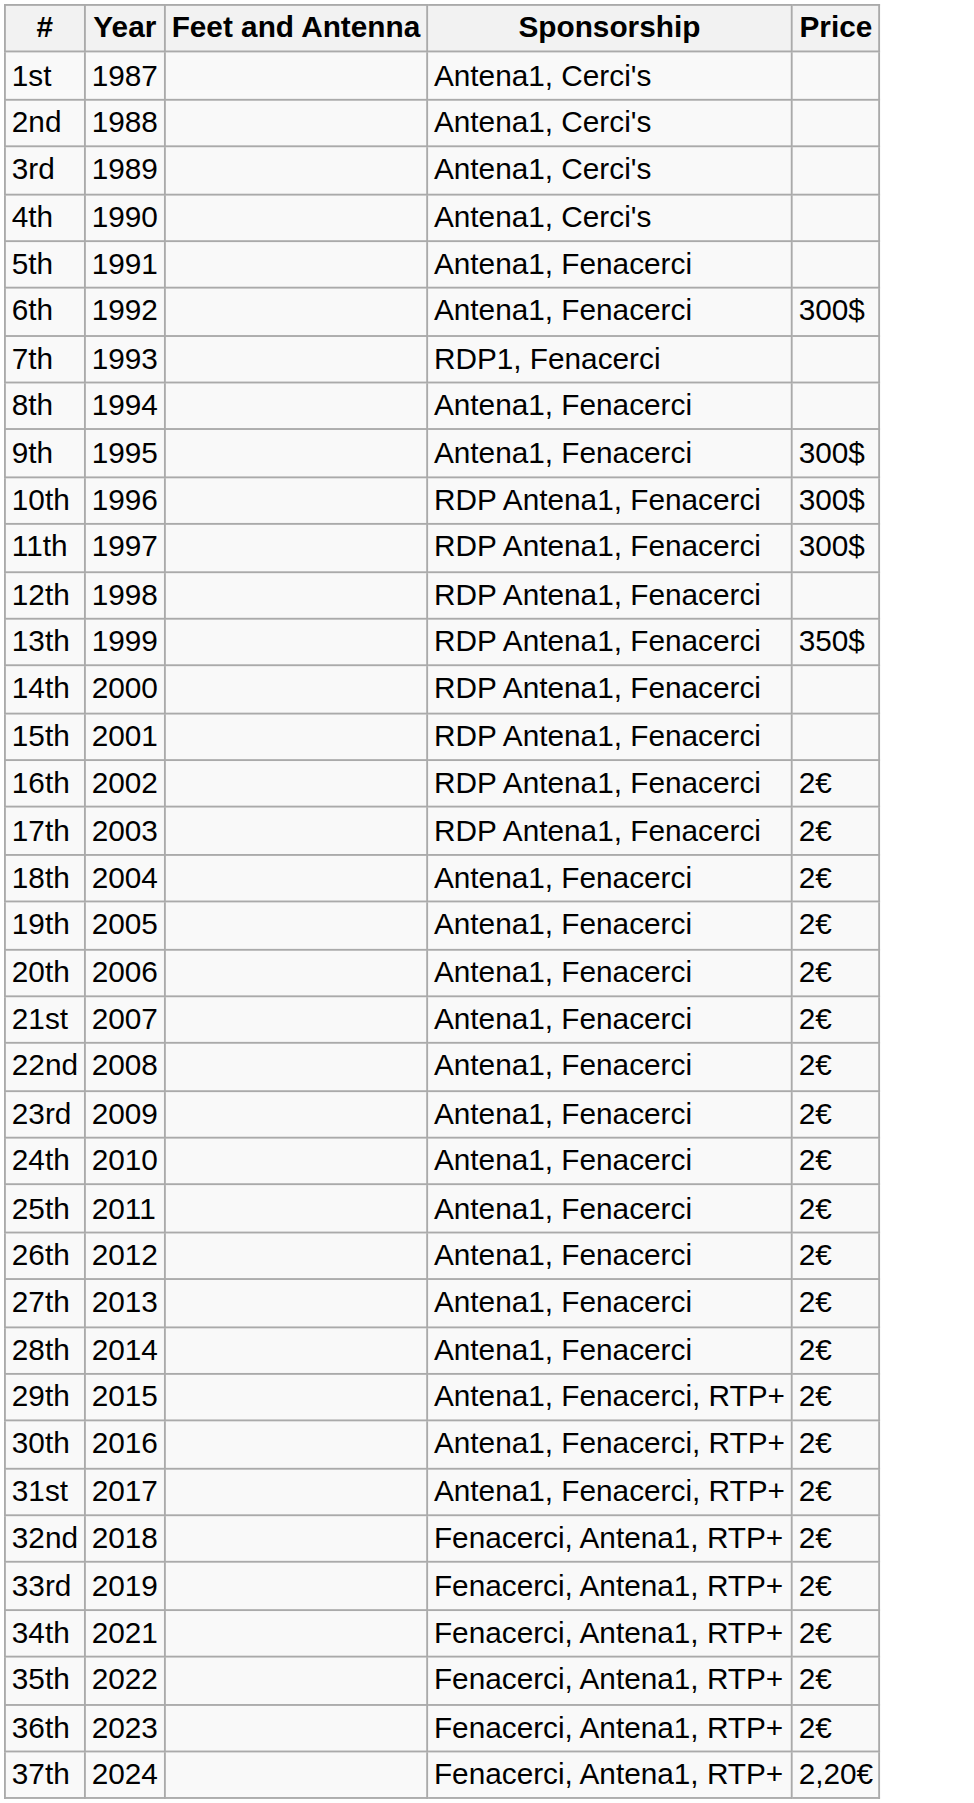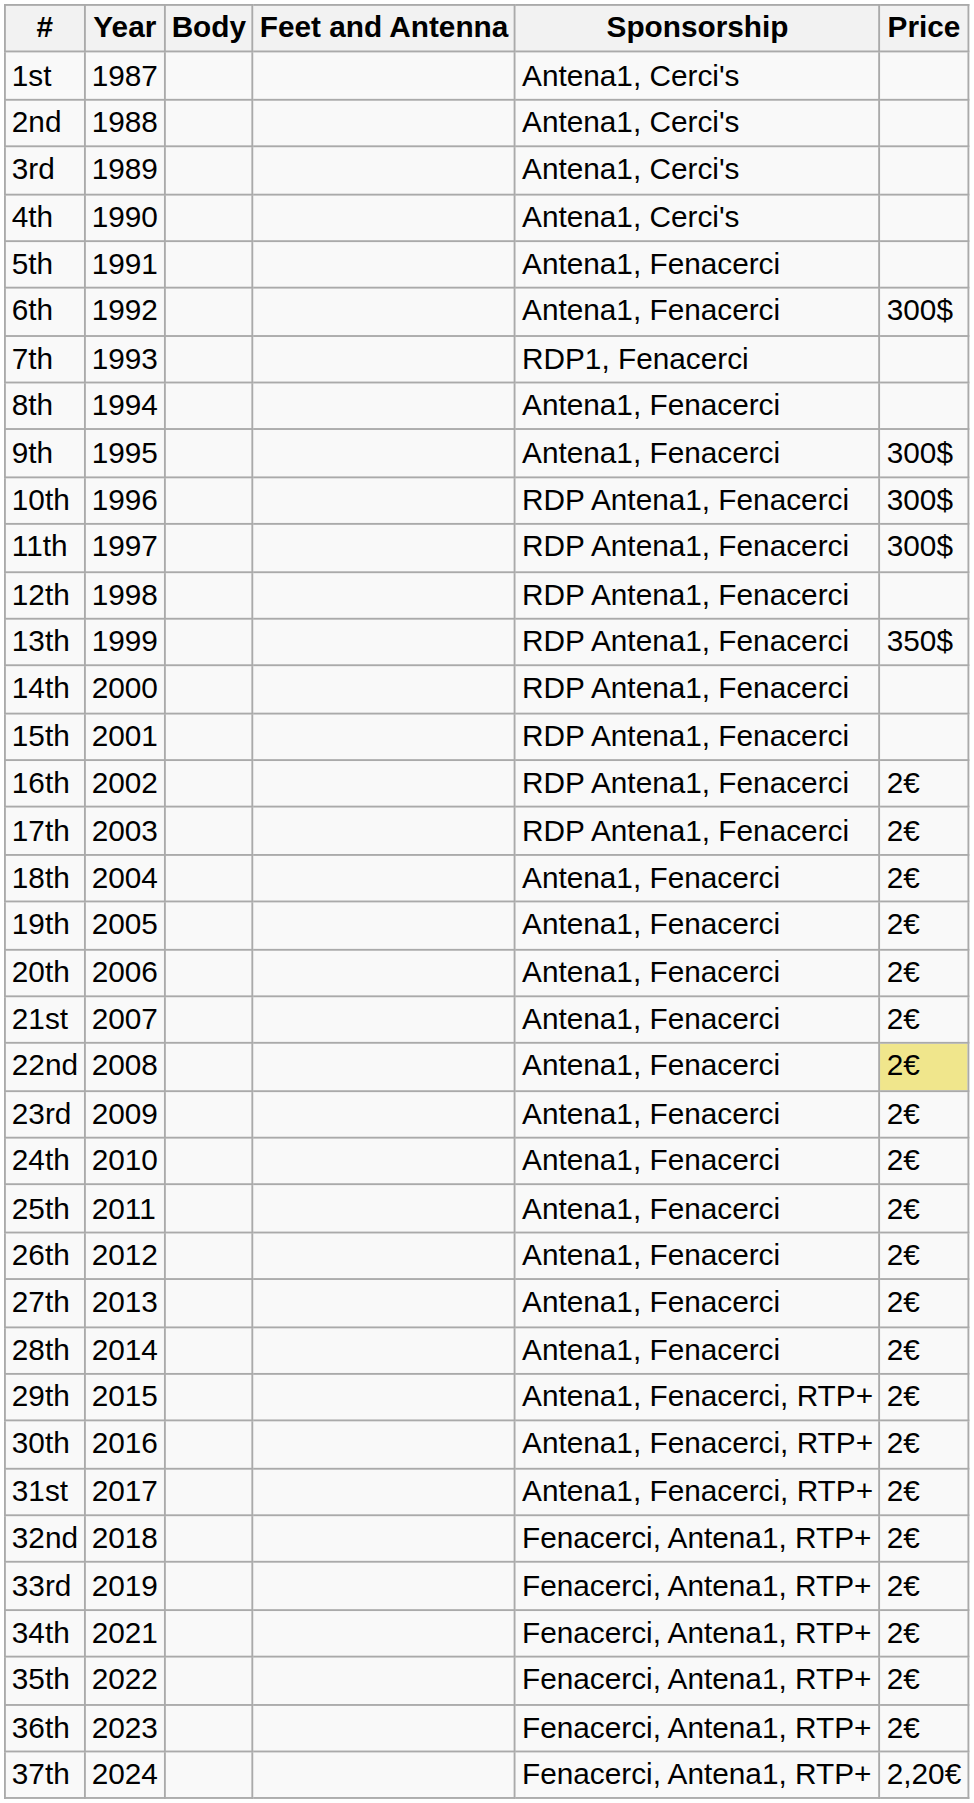+ column: (209, 28)
(815, 1066) no background -> (903, 1066) khaki background
